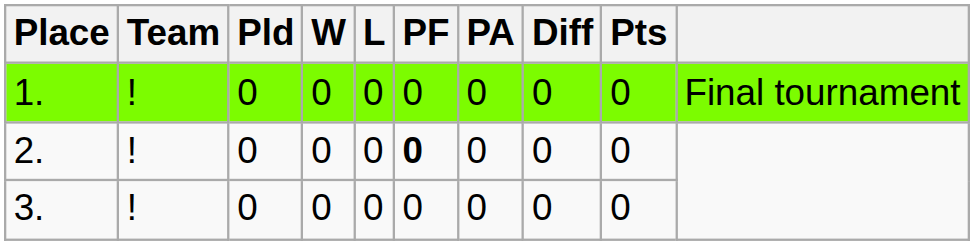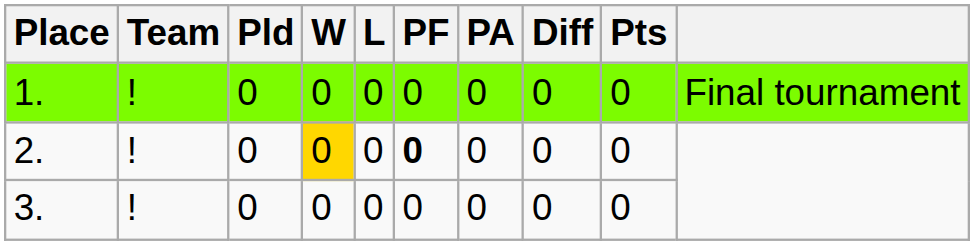(322, 150) no background -> (322, 150) gold background
